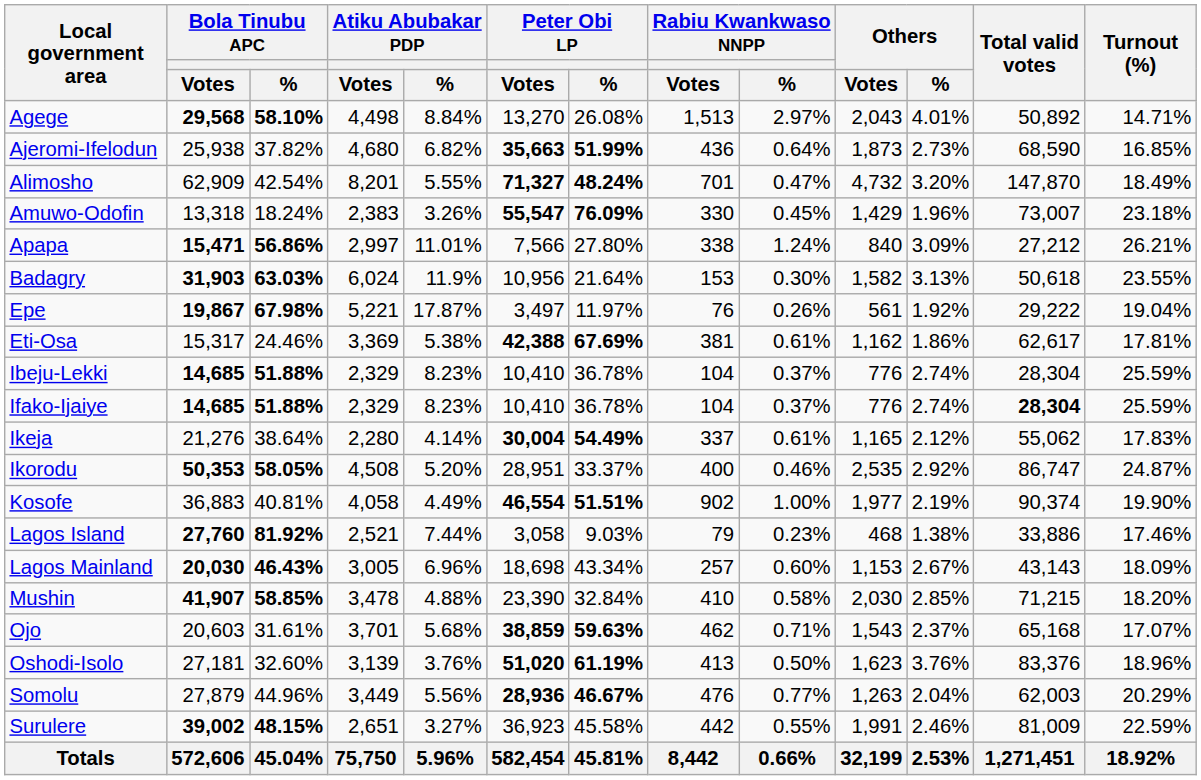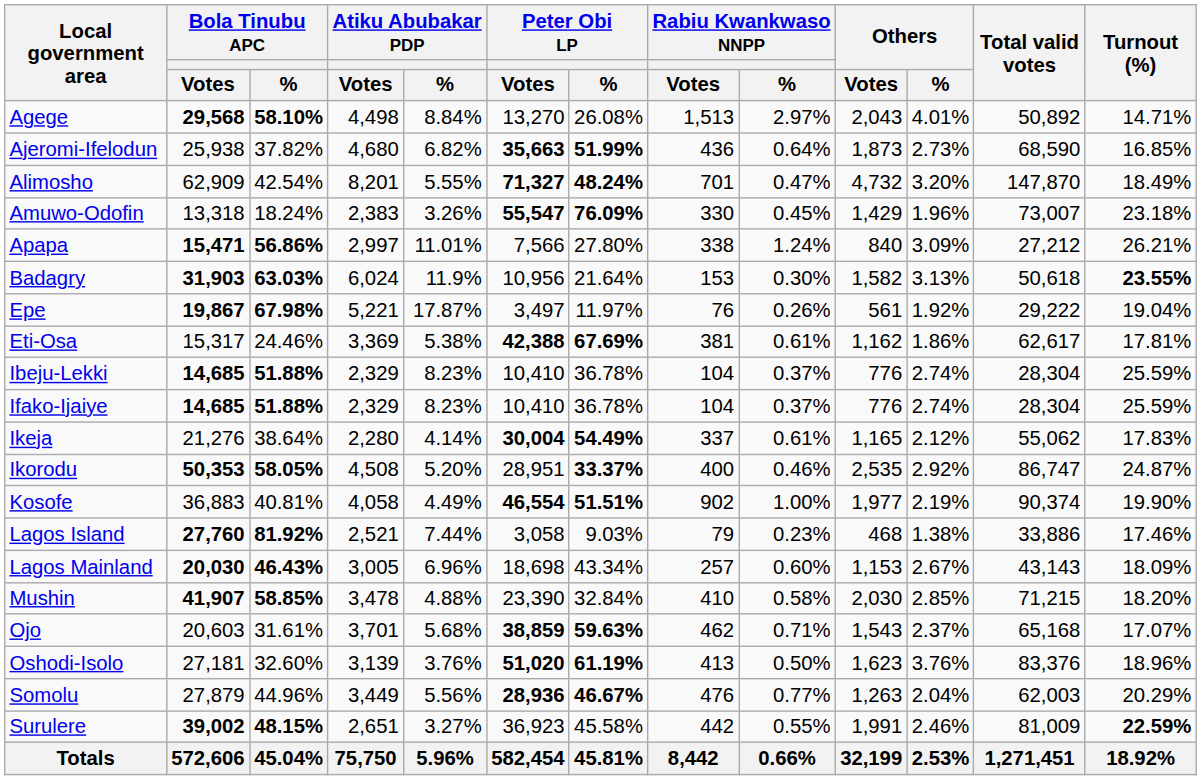(1157, 278) normal -> (1157, 278) bold
(1049, 406) bold -> (1049, 406) normal
(609, 470) normal -> (609, 470) bold
(1157, 727) normal -> (1157, 727) bold
